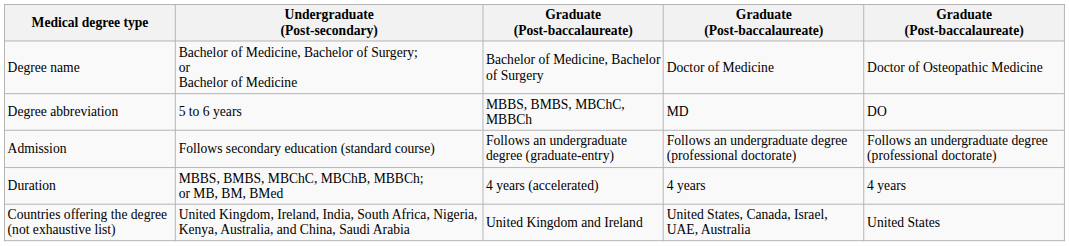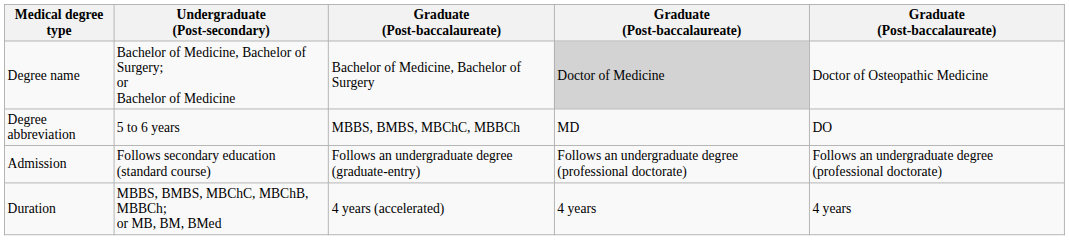(720, 67) no background -> (611, 75) lightgrey background
- row: (87, 222)
